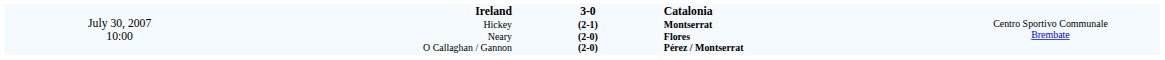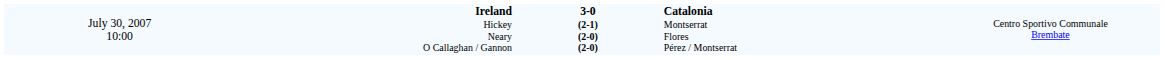(704, 36) bold -> (700, 36) normal
